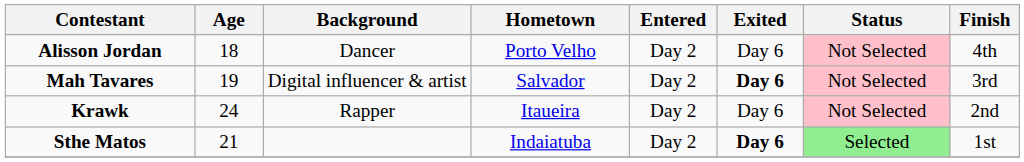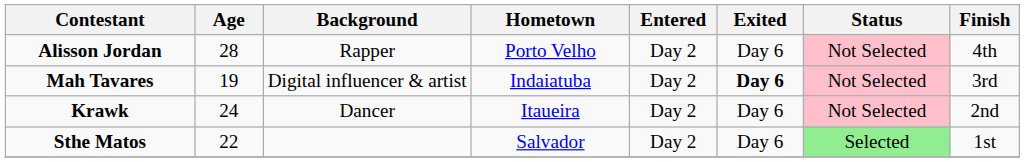(229, 50) 18 -> (229, 50) 28
(367, 50) Dancer -> (367, 50) Rapper
(550, 80) Salvador -> (550, 80) Indaiatuba
(367, 111) Rapper -> (367, 111) Dancer
(229, 141) 21 -> (229, 141) 22
(550, 141) Indaiatuba -> (550, 141) Salvador
(760, 141) bold -> (760, 141) normal
